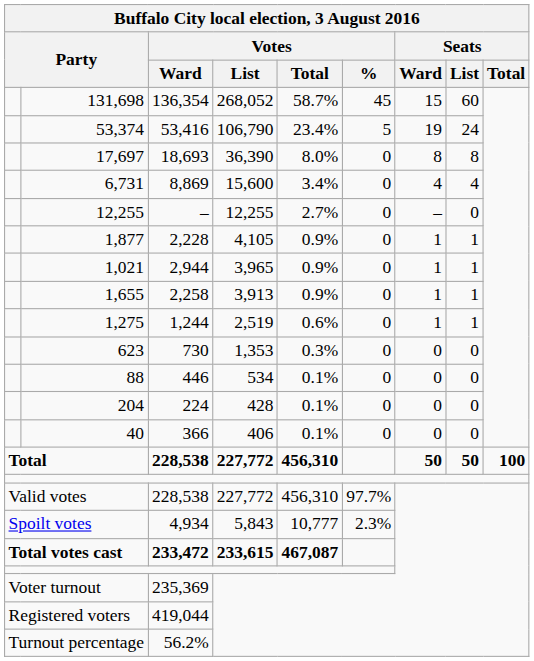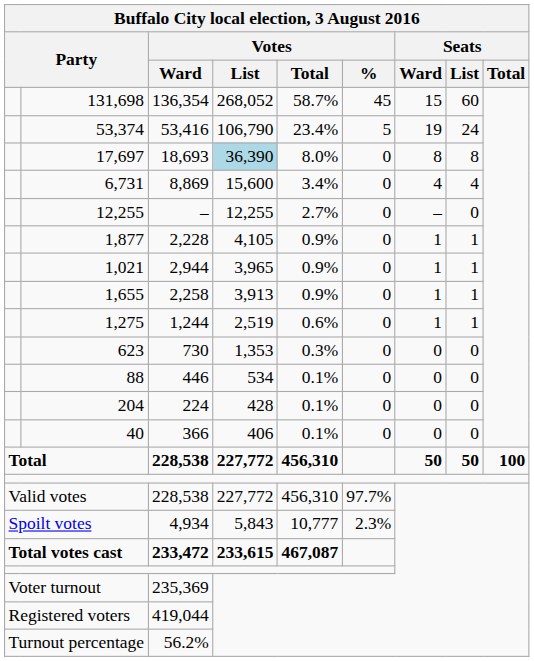(249, 156) no background -> (249, 156) lightblue background
